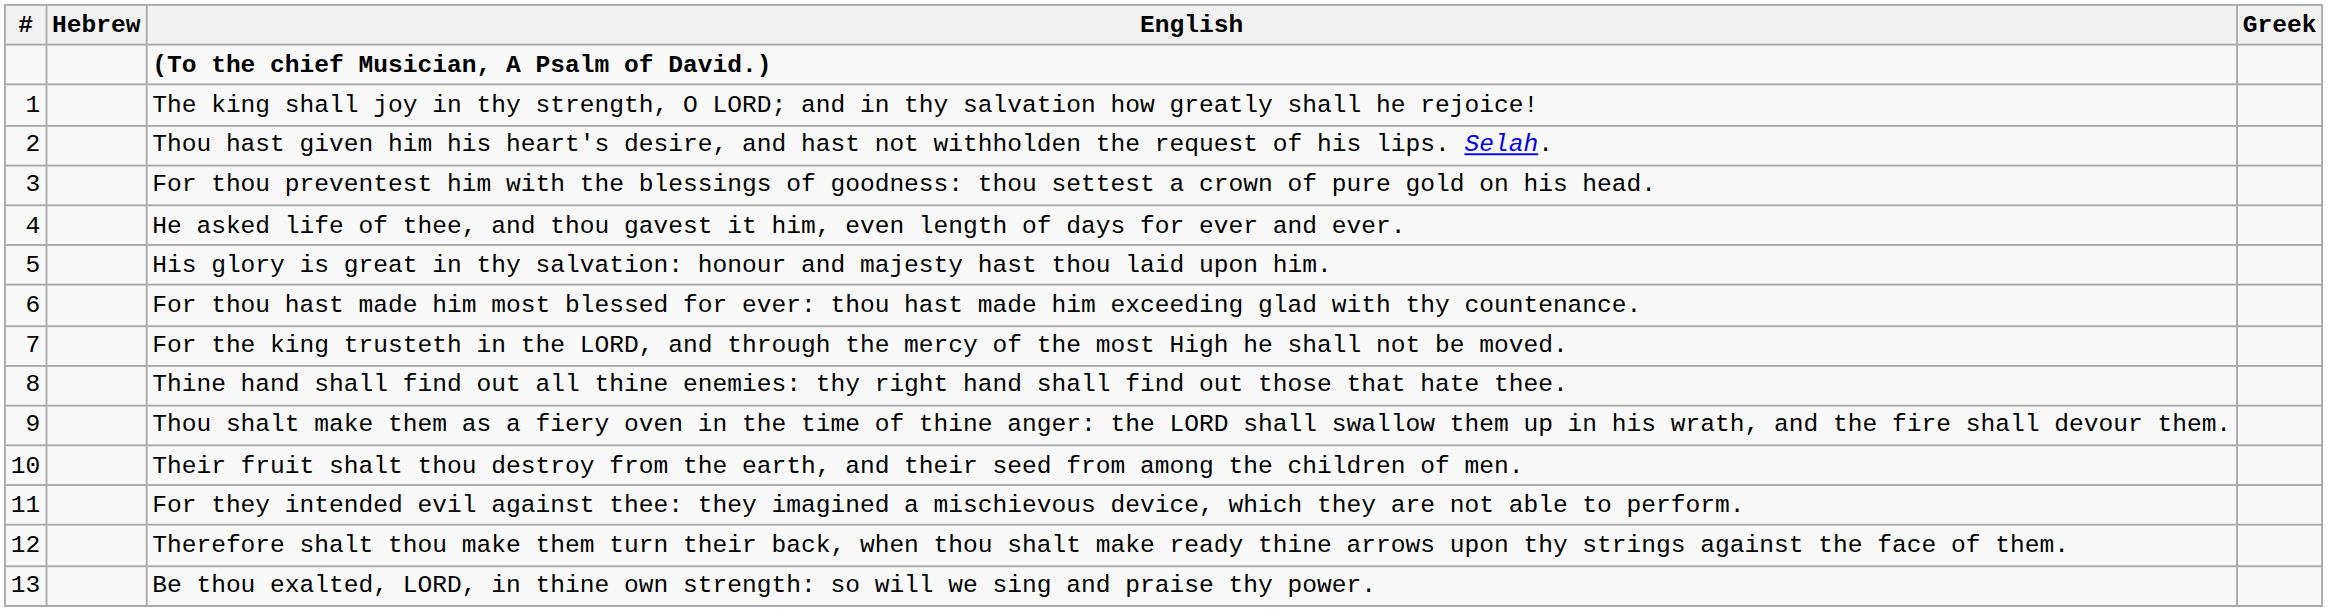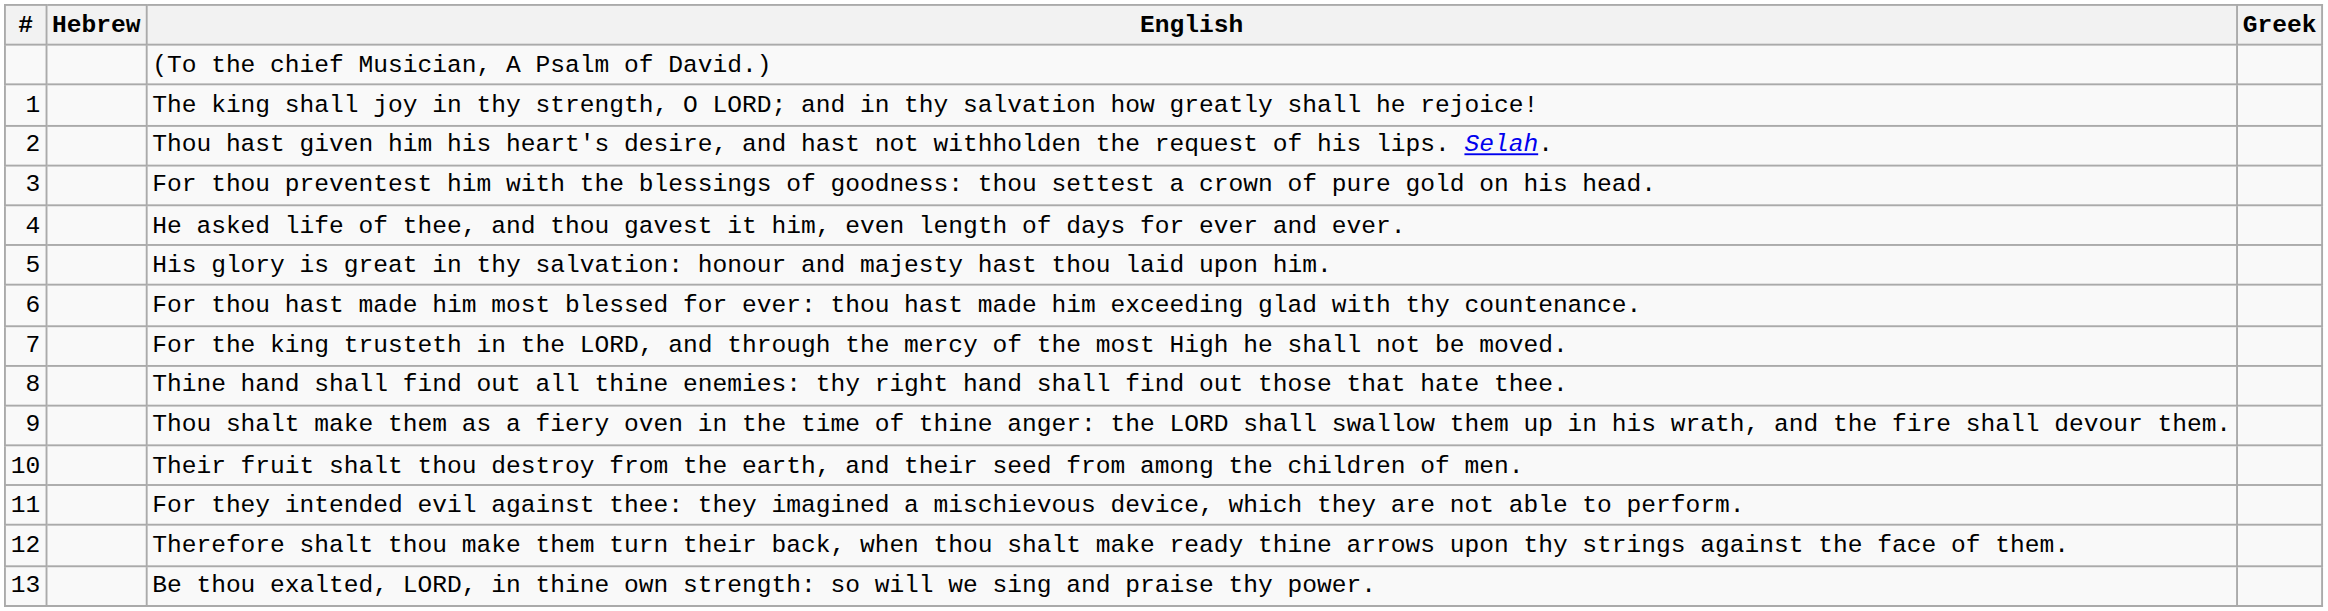(462, 65) bold -> (462, 65) normal
